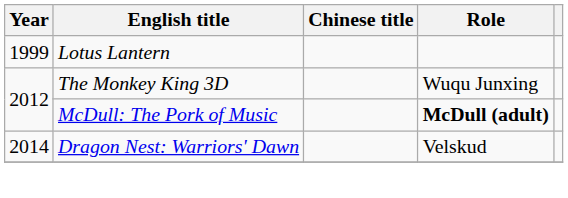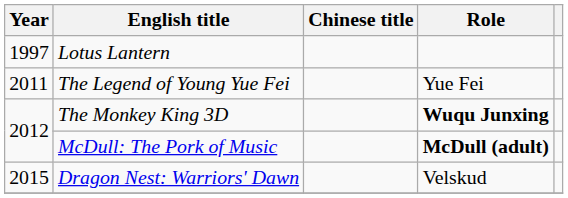(29, 51) 1999 -> (29, 51) 1997
+ row: (174, 83)
(480, 83) normal -> (486, 114) bold
(29, 146) 2014 -> (29, 177) 2015
